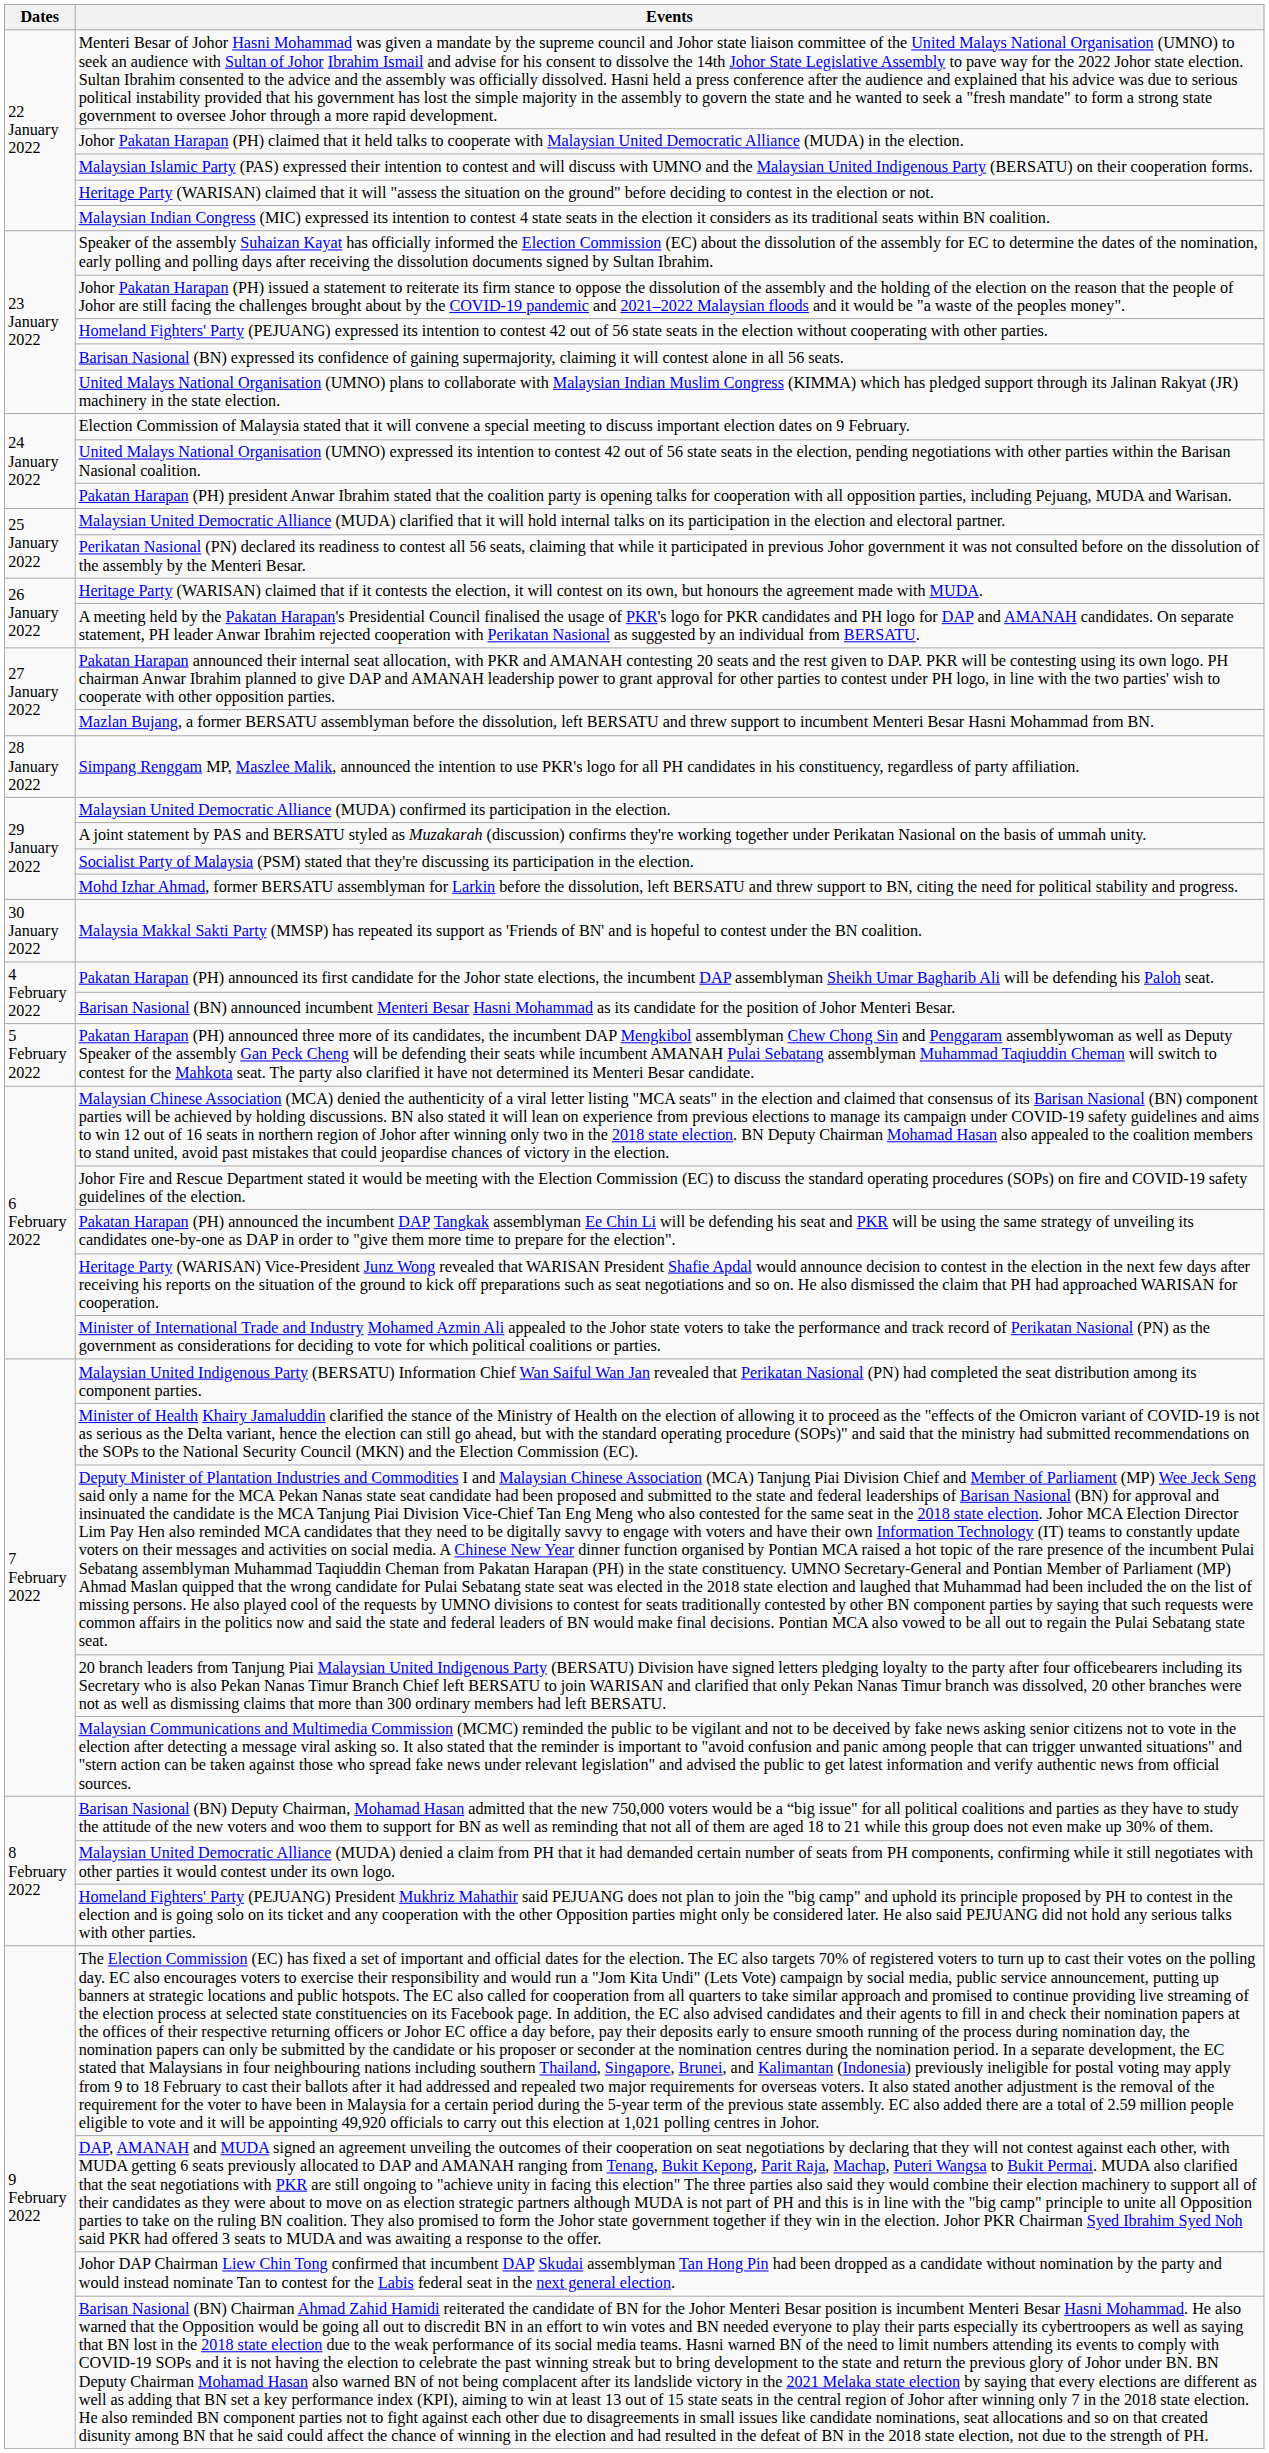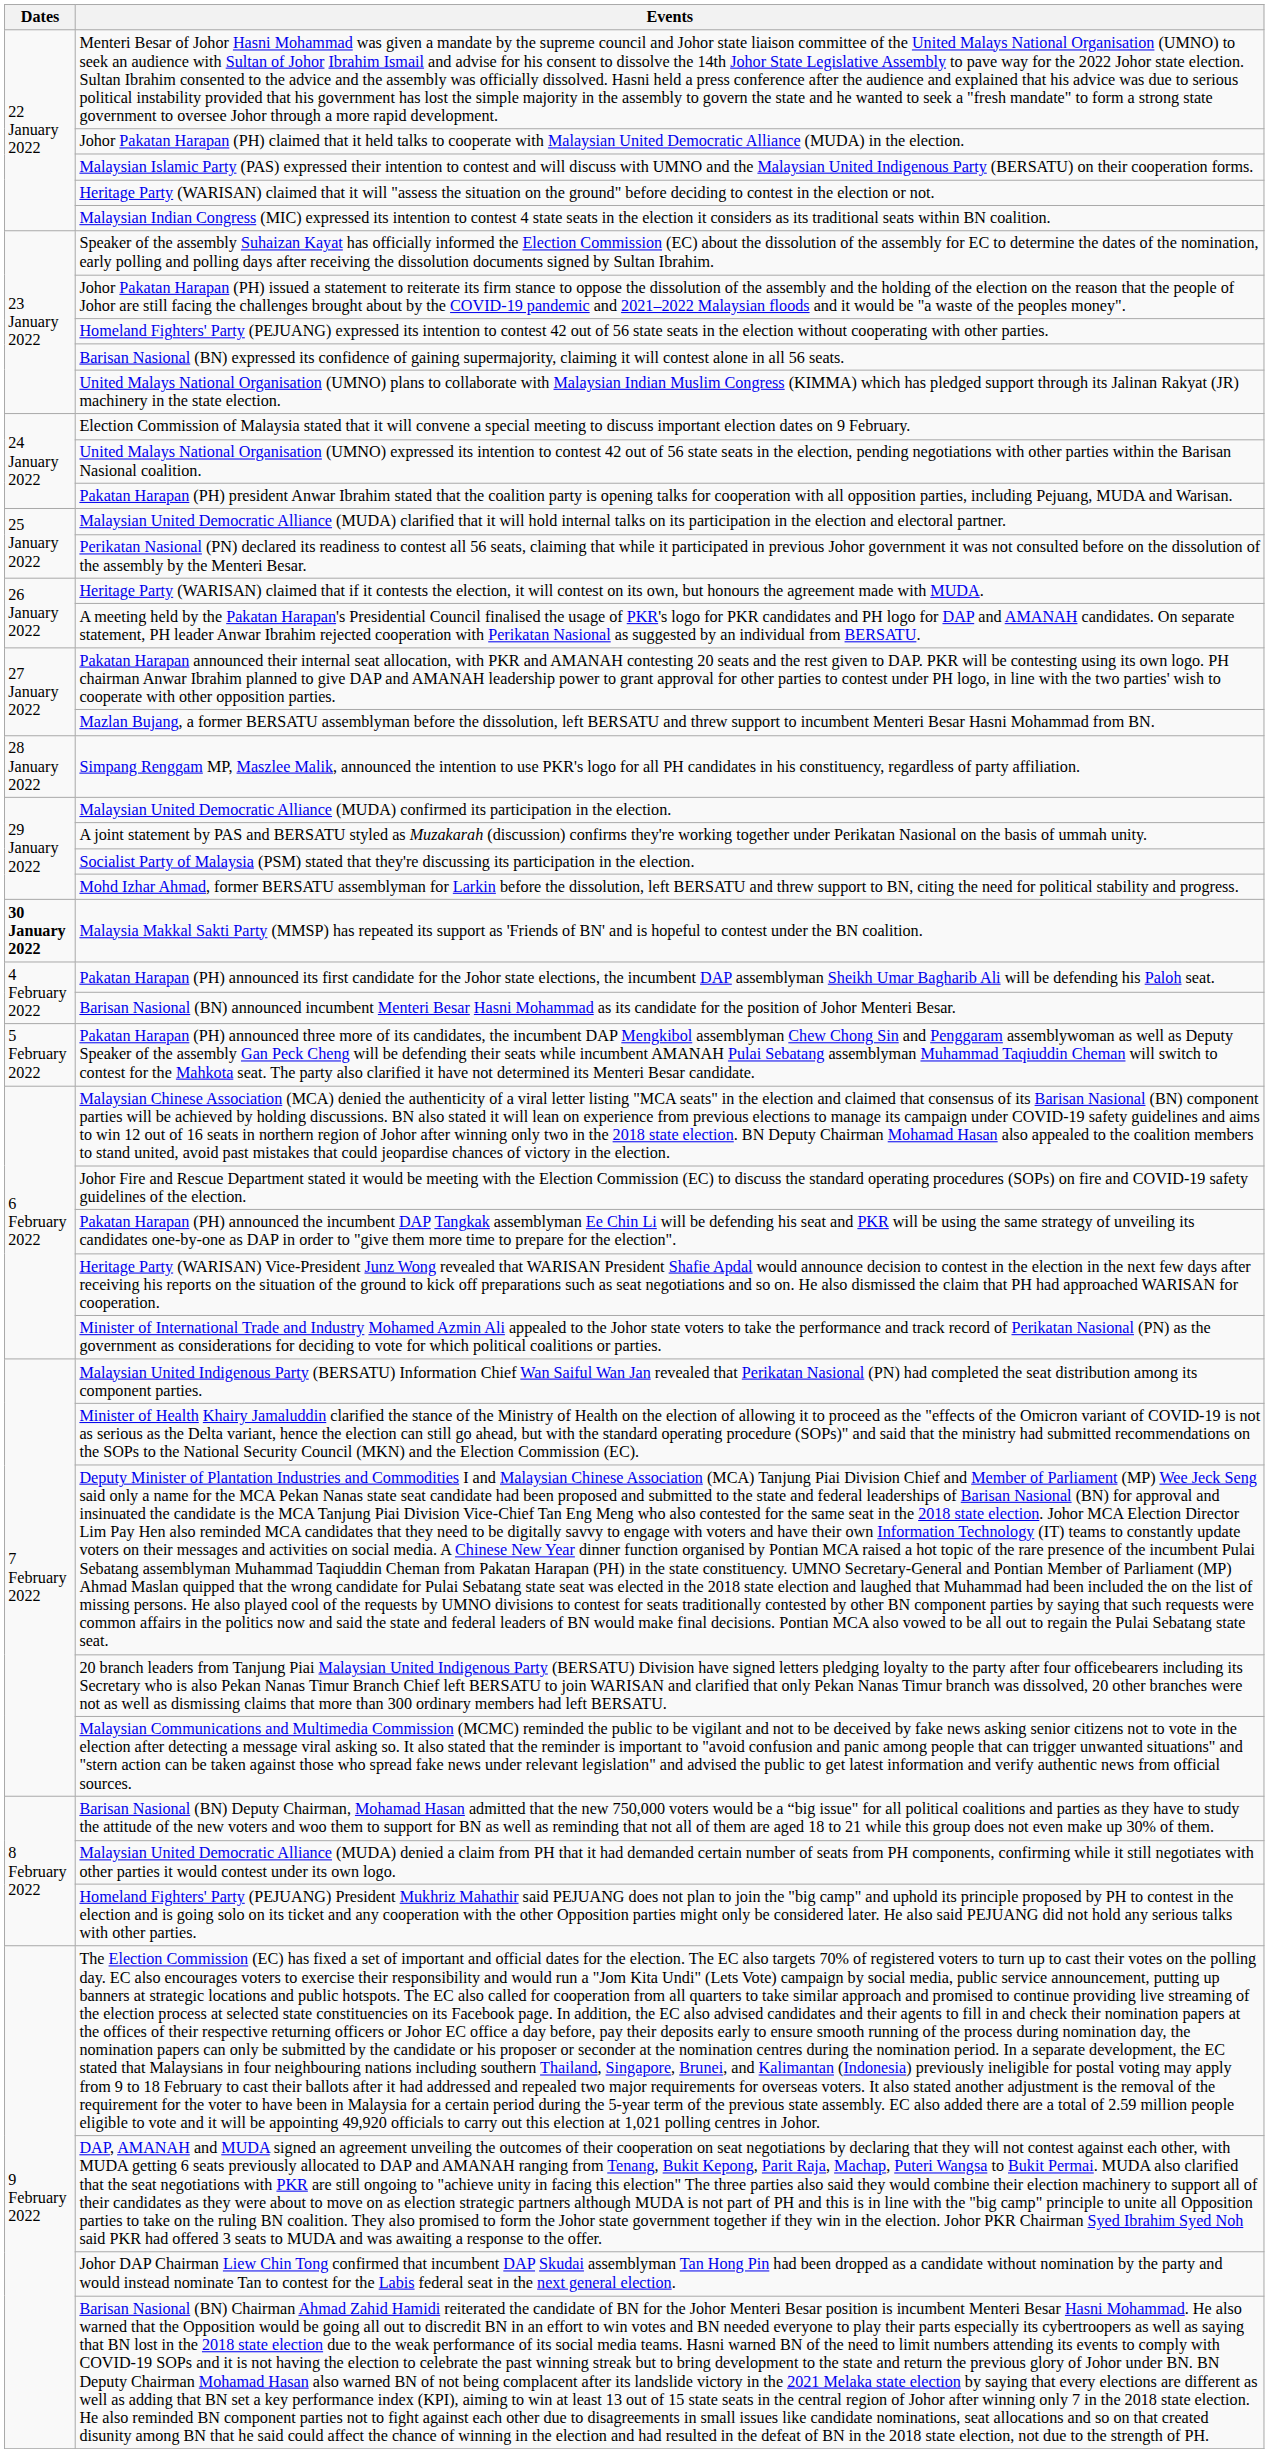(33, 930) normal -> (37, 930) bold
